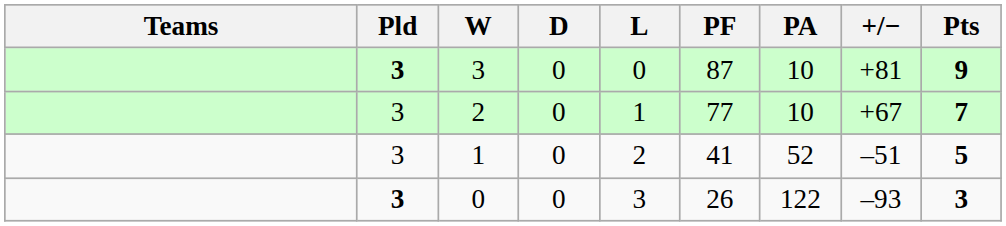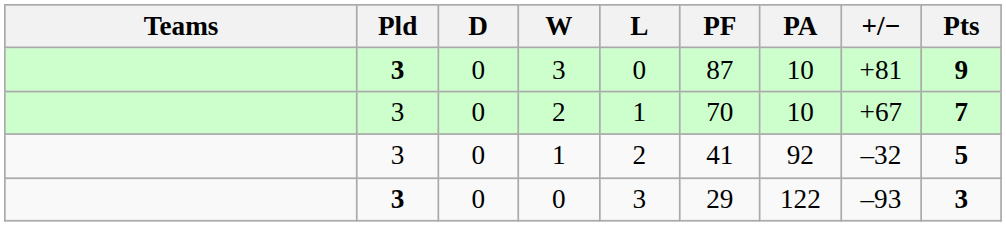columns swapped: (478, 26) <-> (559, 26)
(720, 112) 77 -> (720, 112) 70
(800, 155) 52 -> (800, 155) 92
(881, 155) –51 -> (881, 155) –32
(720, 198) 26 -> (720, 198) 29
